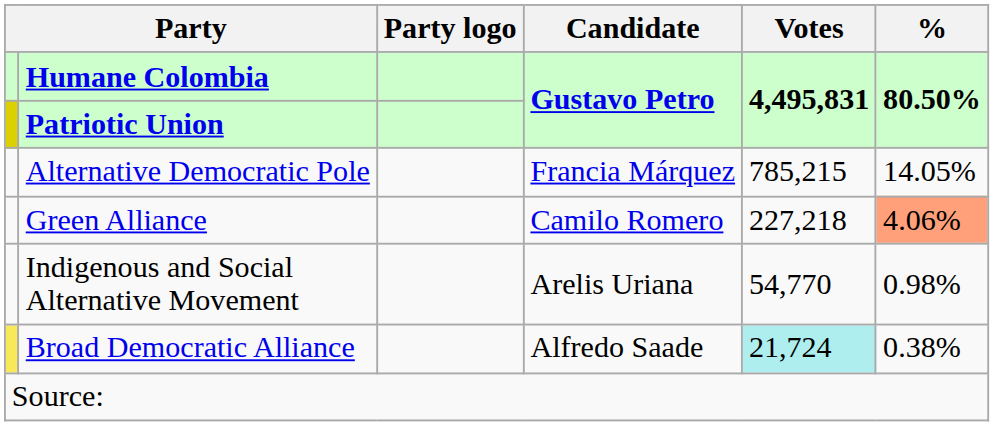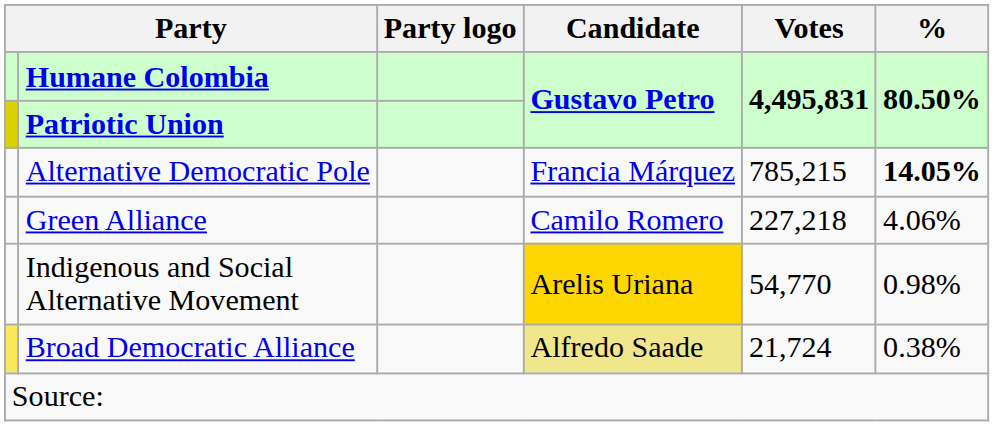(929, 171) normal -> (932, 171) bold
(922, 219) lightsalmon background -> (922, 219) no background
(612, 283) no background -> (612, 283) gold background
(617, 348) no background -> (617, 348) khaki background
(790, 348) paleturquoise background -> (790, 348) no background
